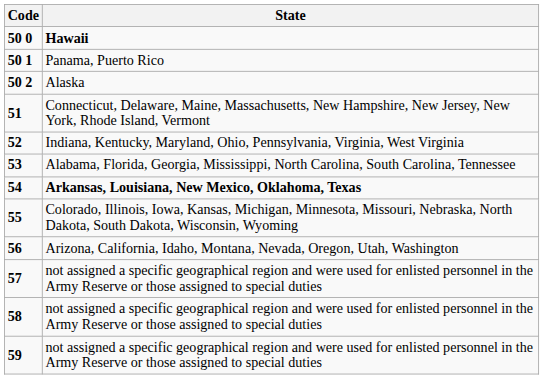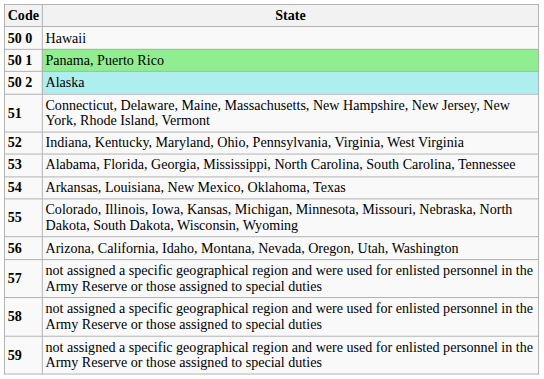(67, 37) bold -> (66, 37) normal
(105, 60) no background -> (105, 60) lightgreen background
(65, 82) no background -> (65, 82) paleturquoise background
(203, 187) bold -> (196, 187) normal
